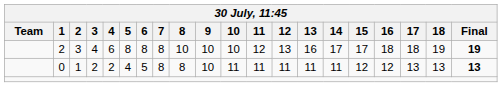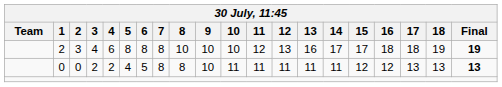(78, 67) 1 -> (78, 67) 0
